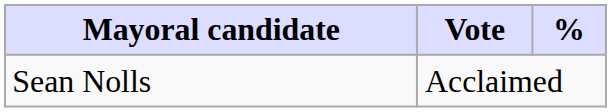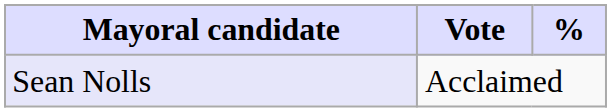(82, 80) no background -> (82, 80) lavender background
